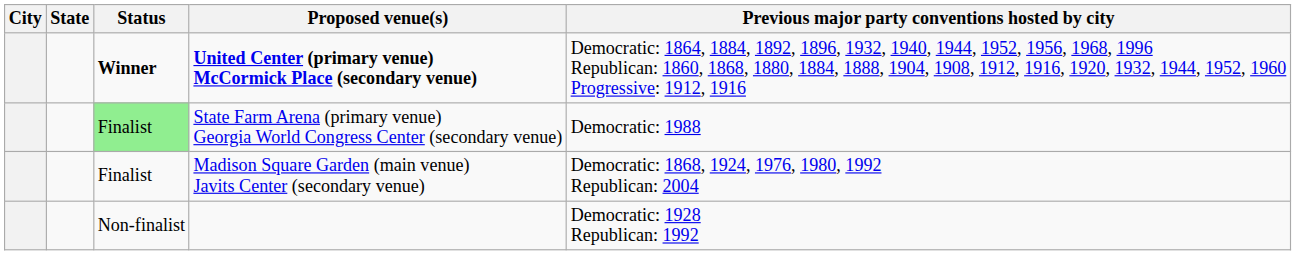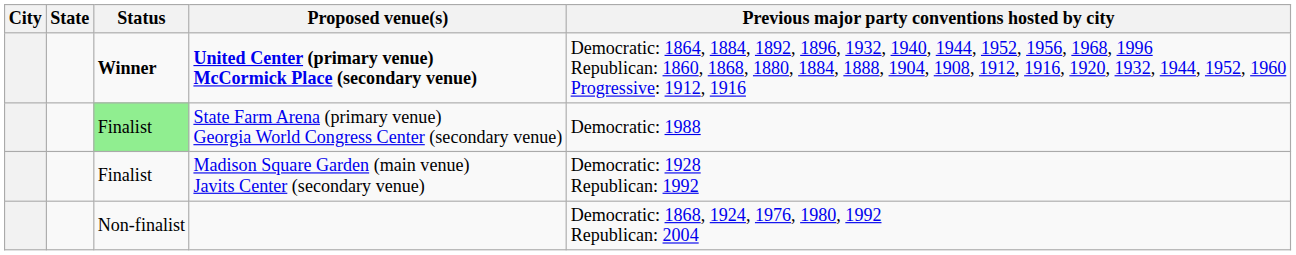(726, 176) Democratic: 1868, 1924, 1976, 1980, 1992 Republican: 2004 -> (636, 176) Democratic: 1928 Republican: 1992
(636, 225) Democratic: 1928 Republican: 1992 -> (726, 225) Democratic: 1868, 1924, 1976, 1980, 1992 Republican: 2004
